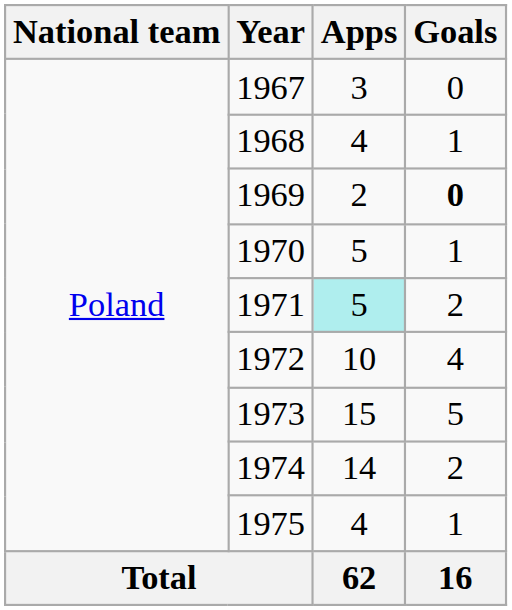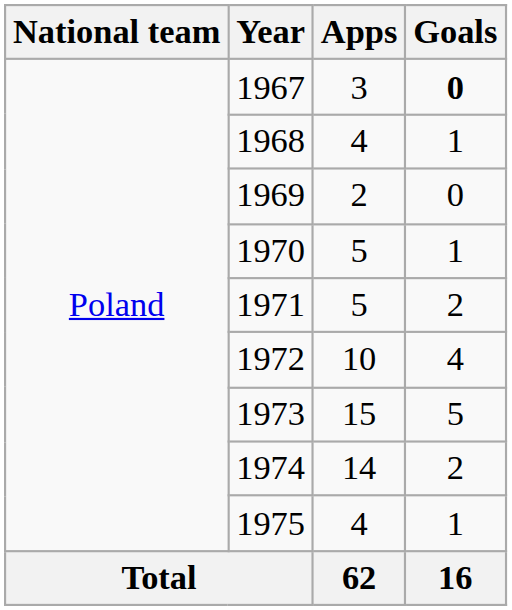(455, 86) normal -> (455, 86) bold
(455, 195) bold -> (455, 195) normal
(359, 304) paleturquoise background -> (359, 304) no background
